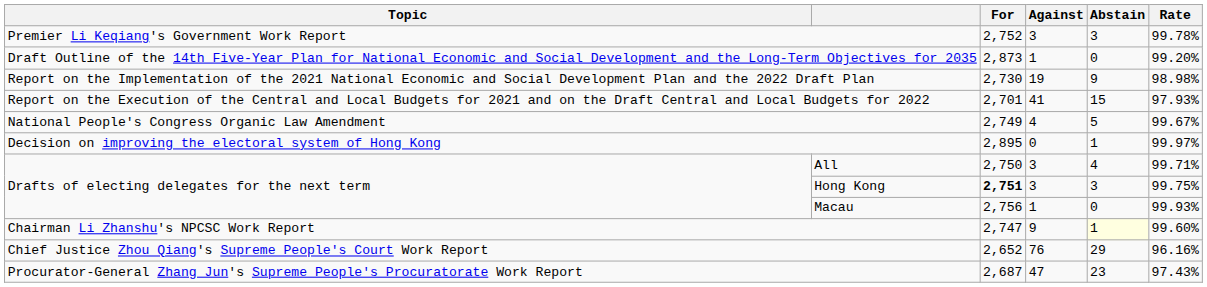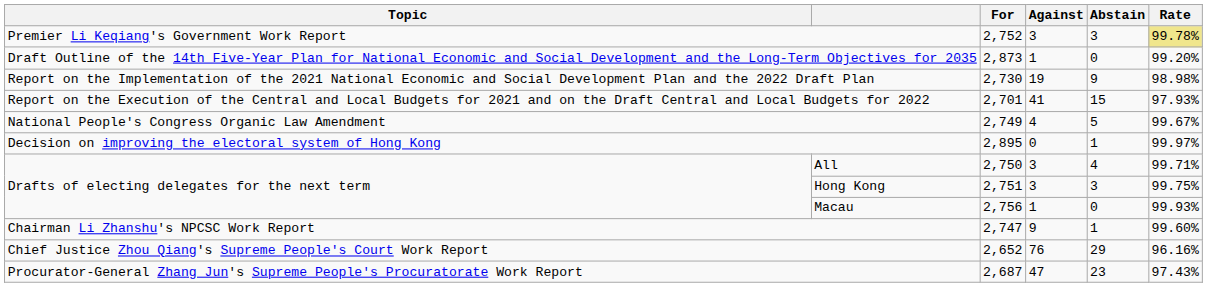(1175, 37) no background -> (1175, 37) khaki background
(1003, 186) bold -> (1003, 186) normal
(1094, 229) lightyellow background -> (1094, 229) no background
